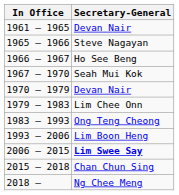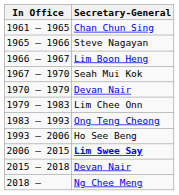(103, 28) Devan Nair -> (114, 28) Chan Chun Sing
(105, 58) Ho See Beng -> (111, 58) Lim Boon Heng
(111, 136) Lim Boon Heng -> (105, 136) Ho See Beng
(114, 167) Chan Chun Sing -> (103, 167) Devan Nair
